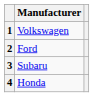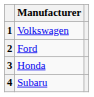(32, 65) Subaru -> (31, 65) Honda
(31, 82) Honda -> (32, 82) Subaru
